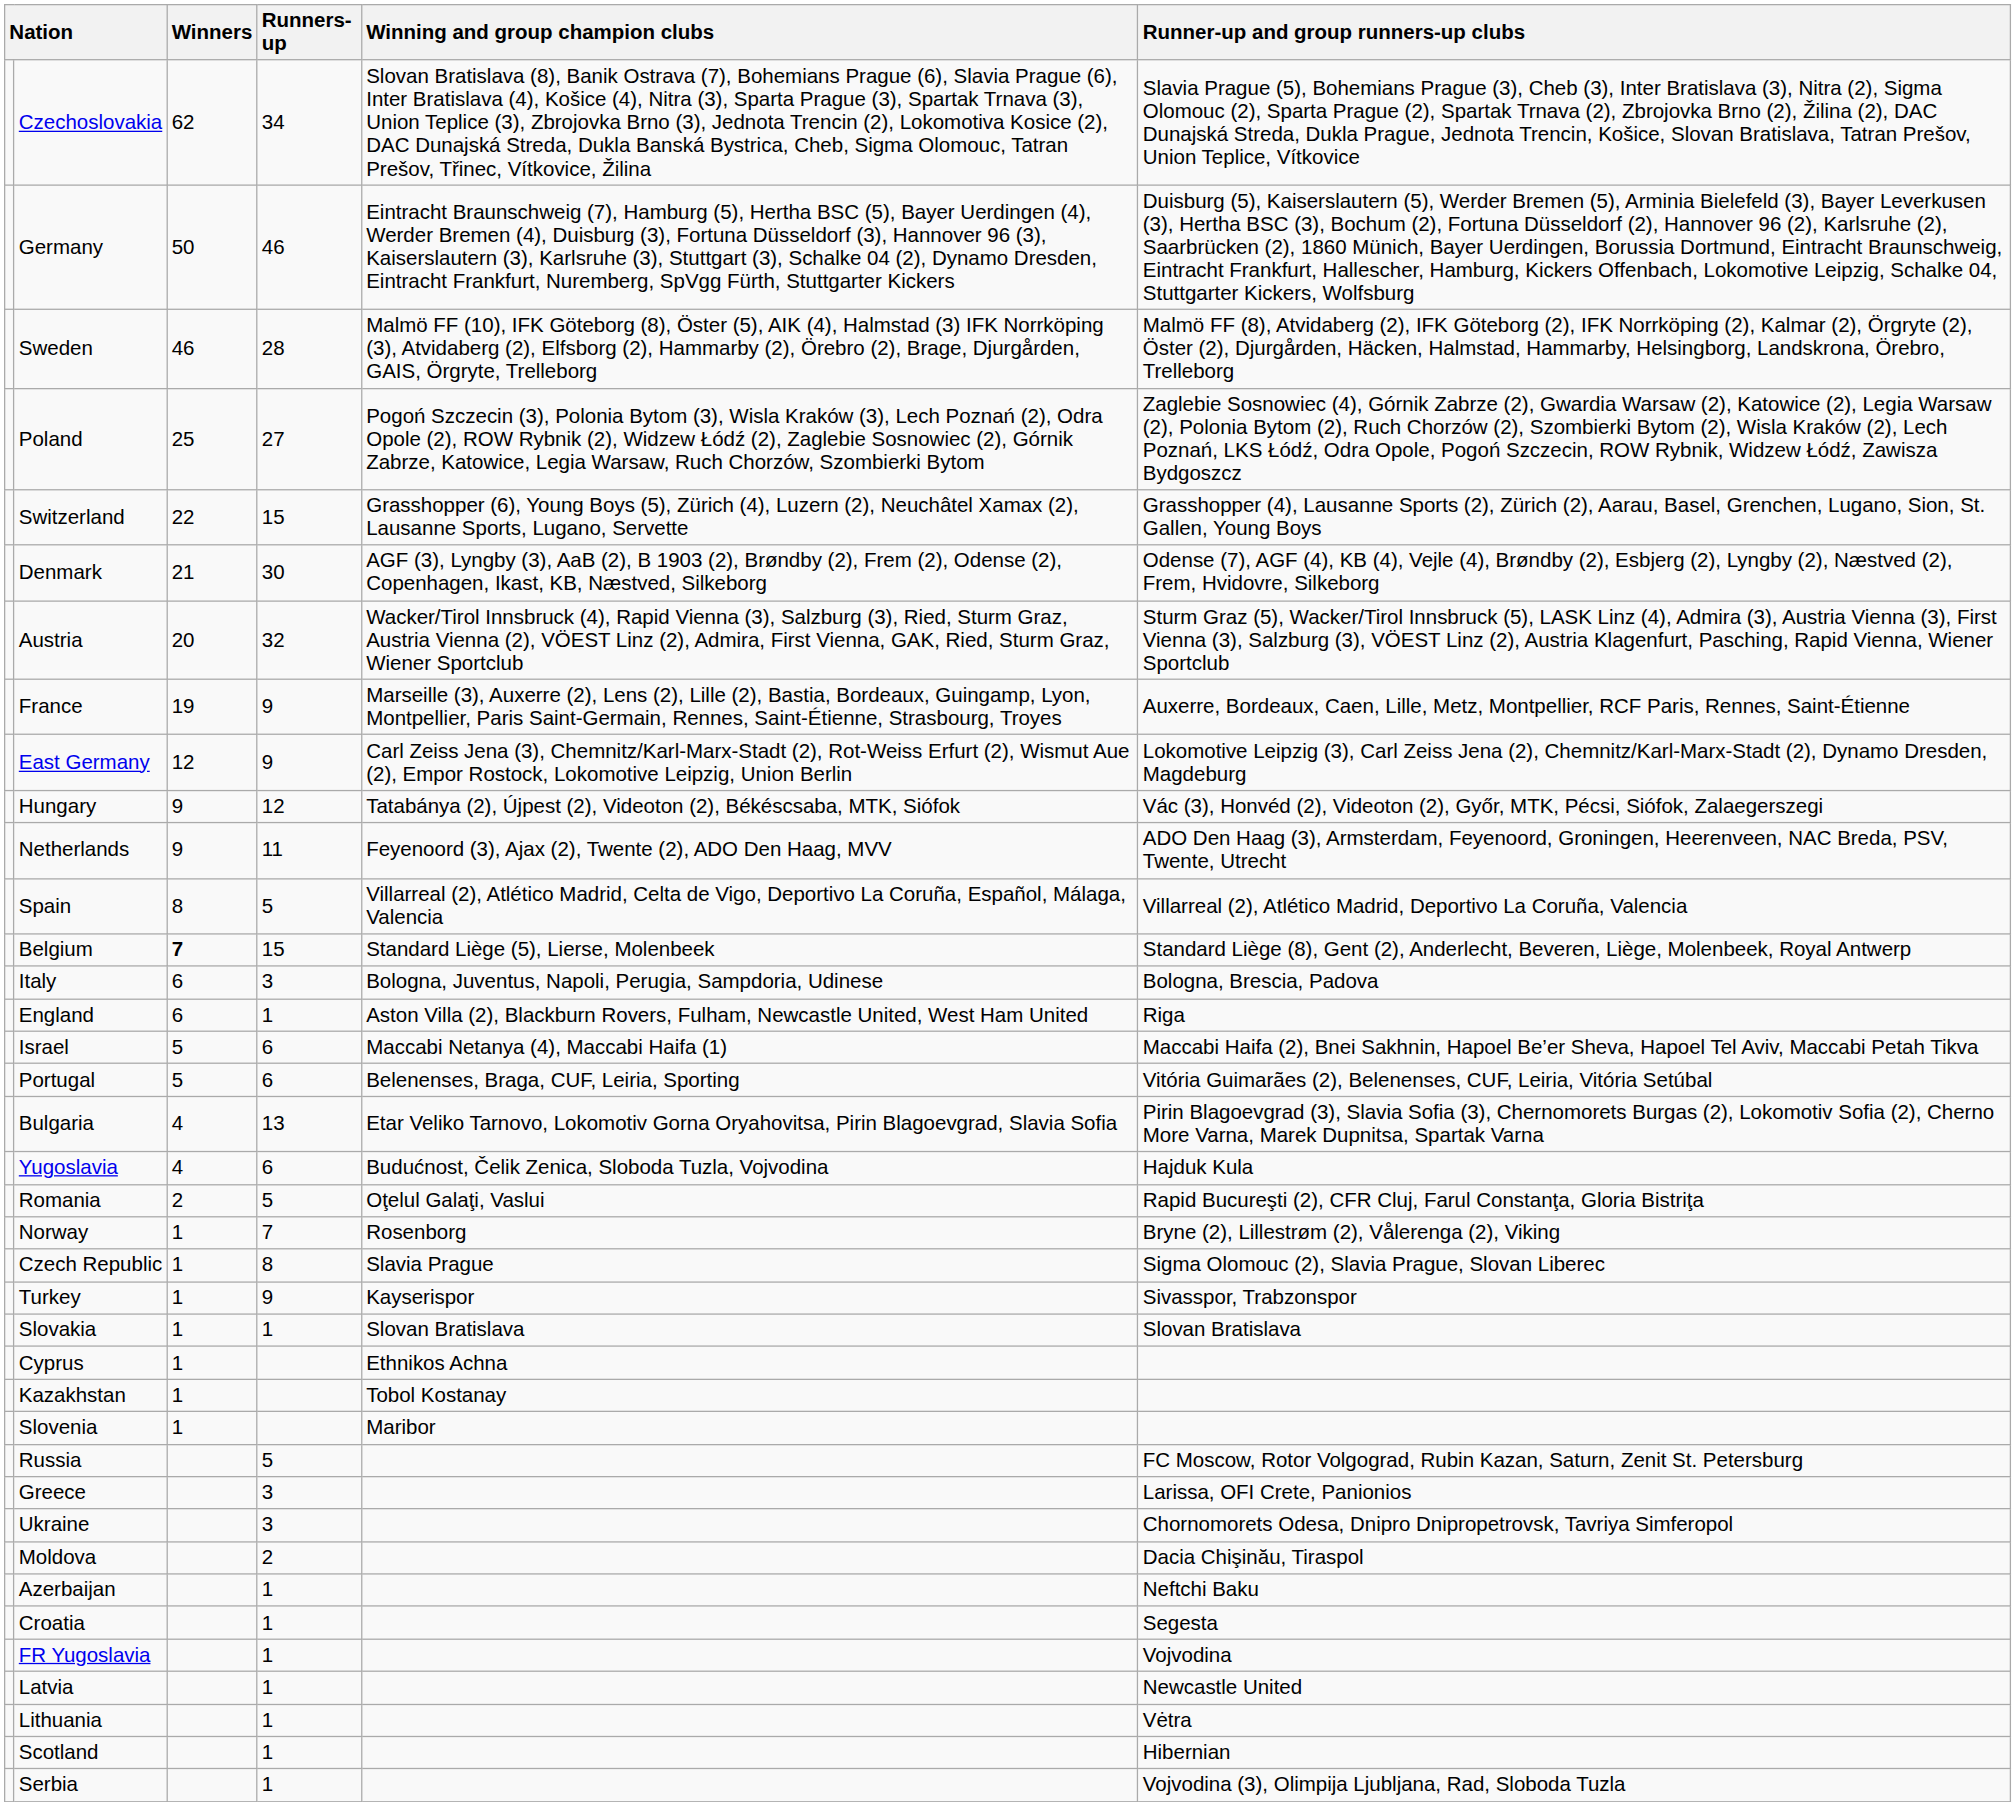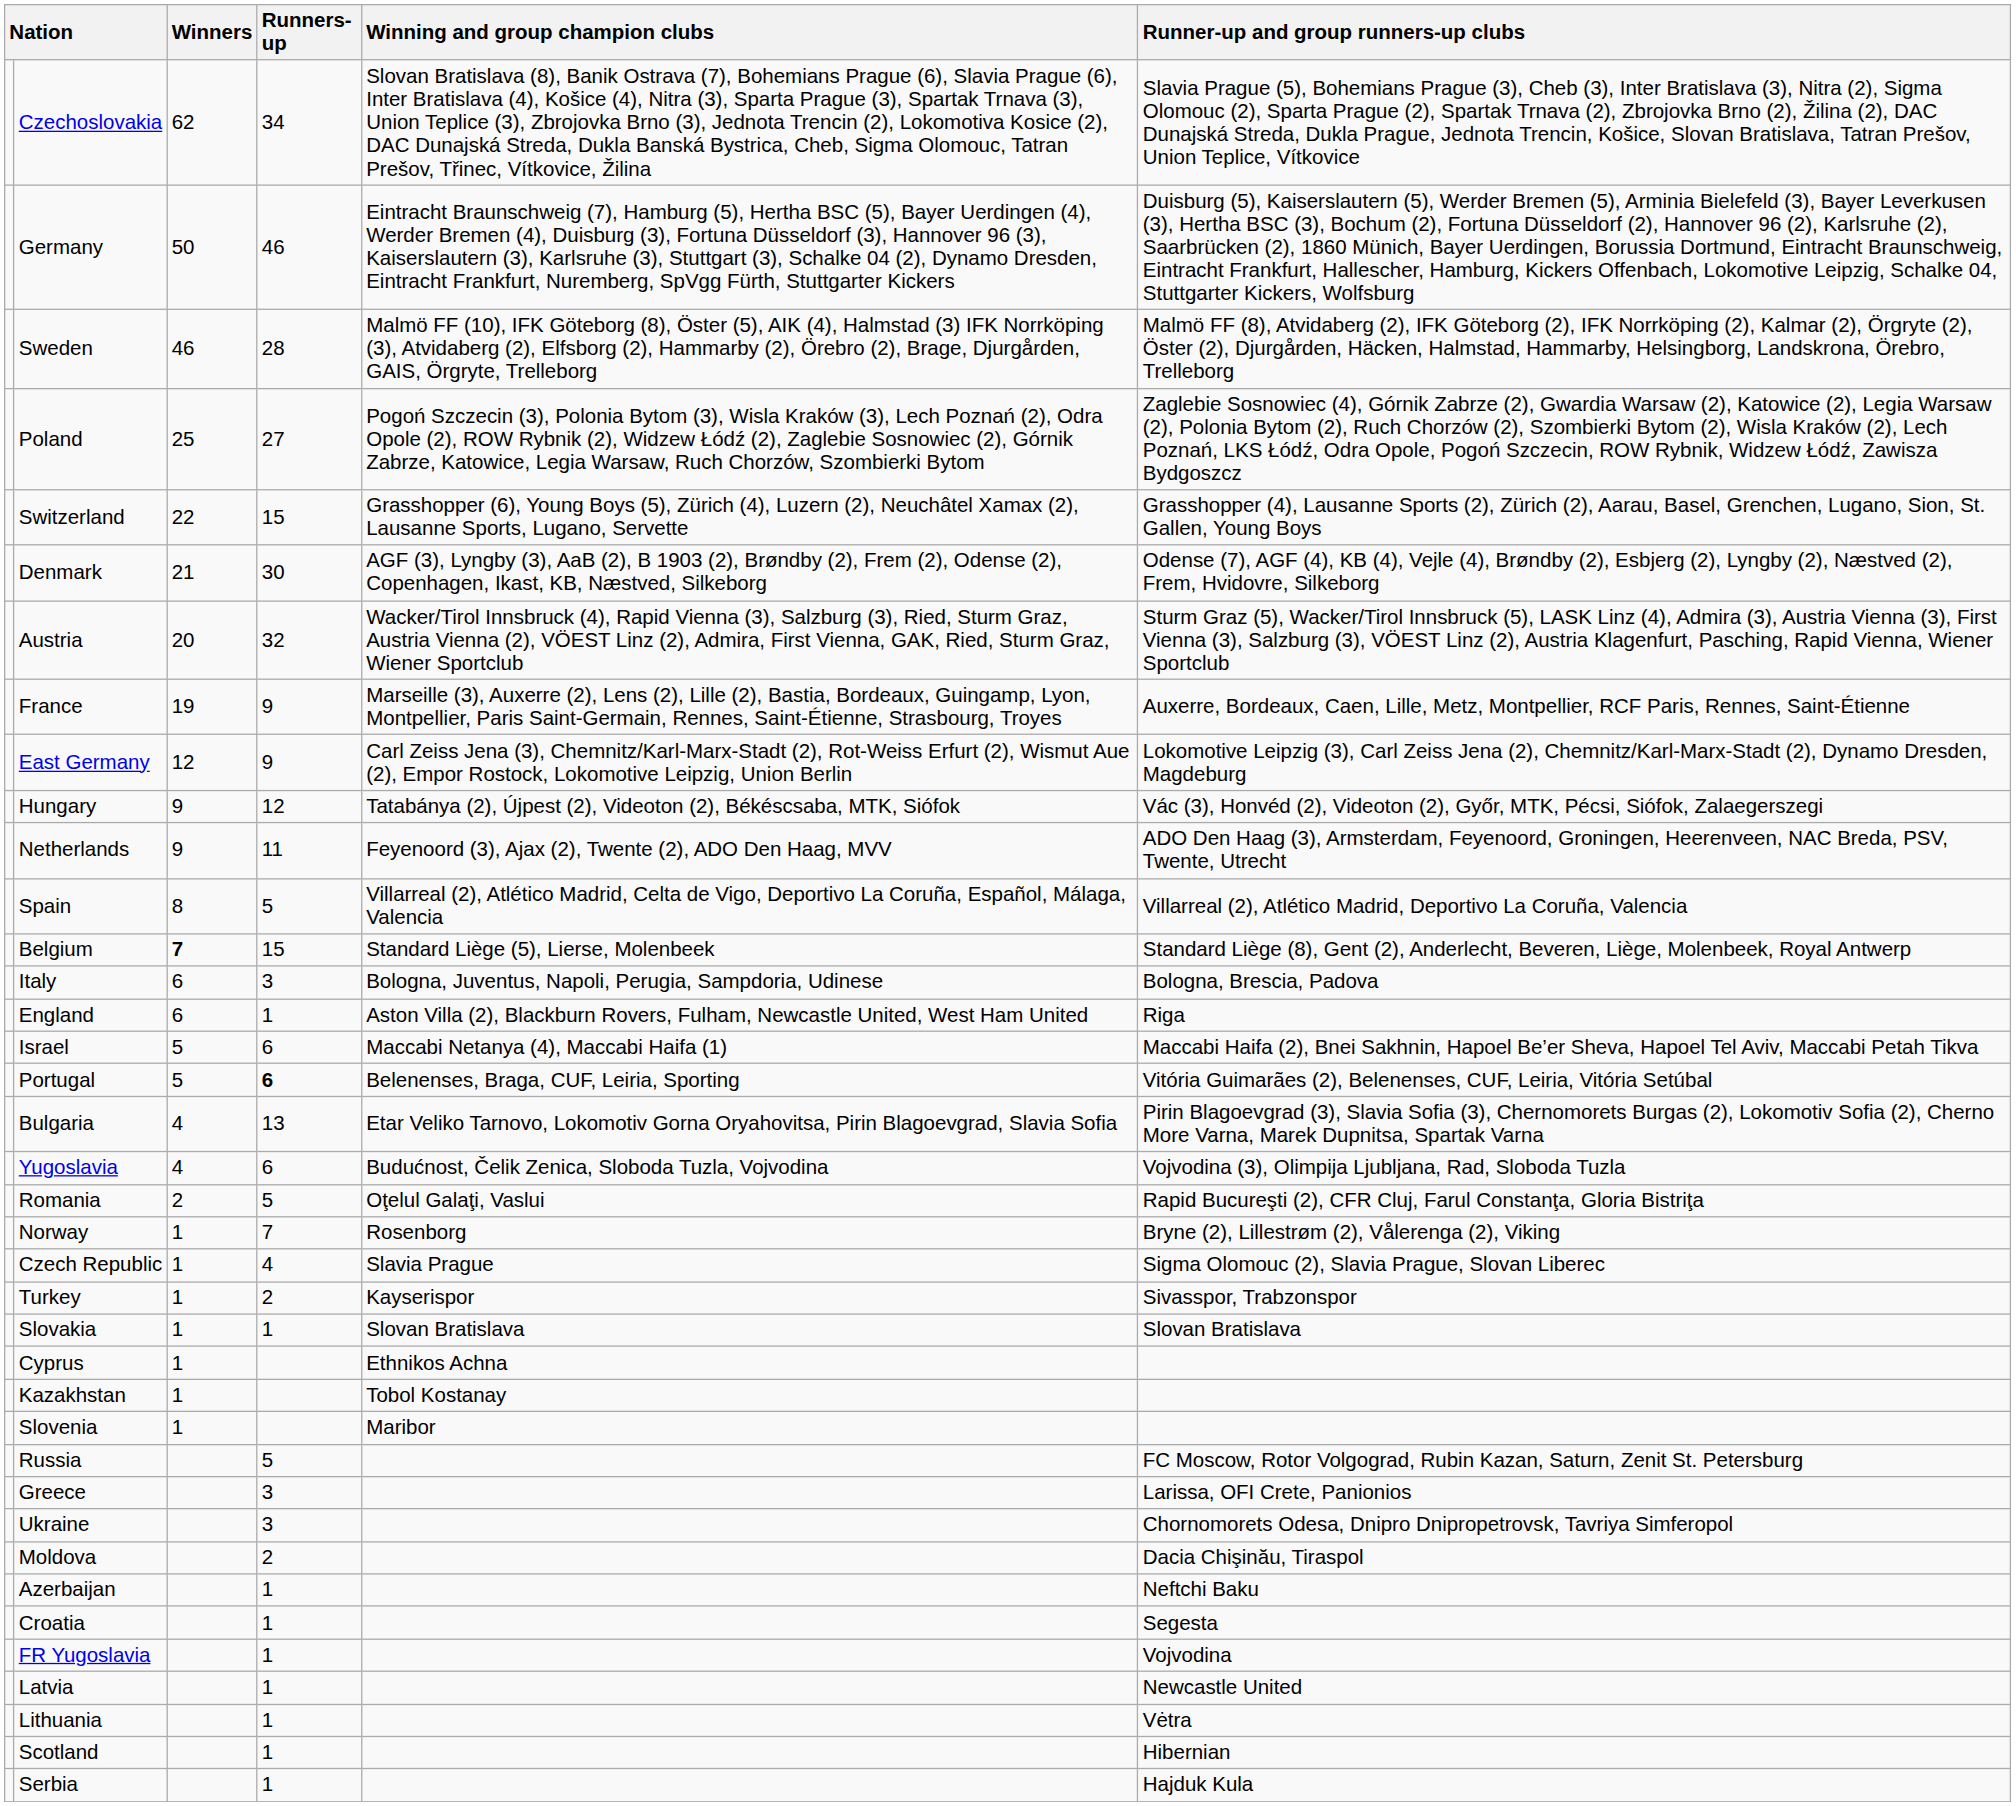(267, 1079) normal -> (267, 1079) bold
(1198, 1167) Hajduk Kula -> (1384, 1167) Vojvodina (3), Olimpija Ljubljana, Rad, Sloboda Tuzla
(267, 1265) 8 -> (267, 1265) 4
(267, 1297) 9 -> (267, 1297) 2
(1384, 1784) Vojvodina (3), Olimpija Ljubljana, Rad, Sloboda Tuzla -> (1198, 1784) Hajduk Kula
